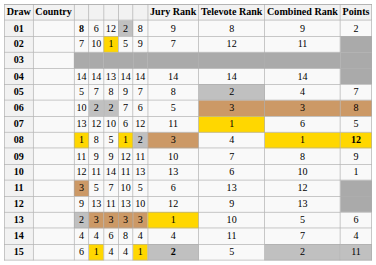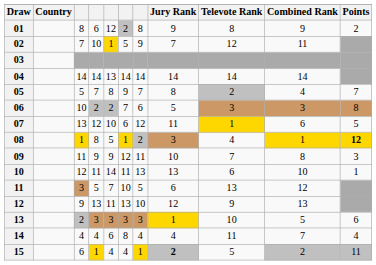(81, 28) bold -> (81, 28) normal
(356, 156) 9 -> (356, 156) 3
